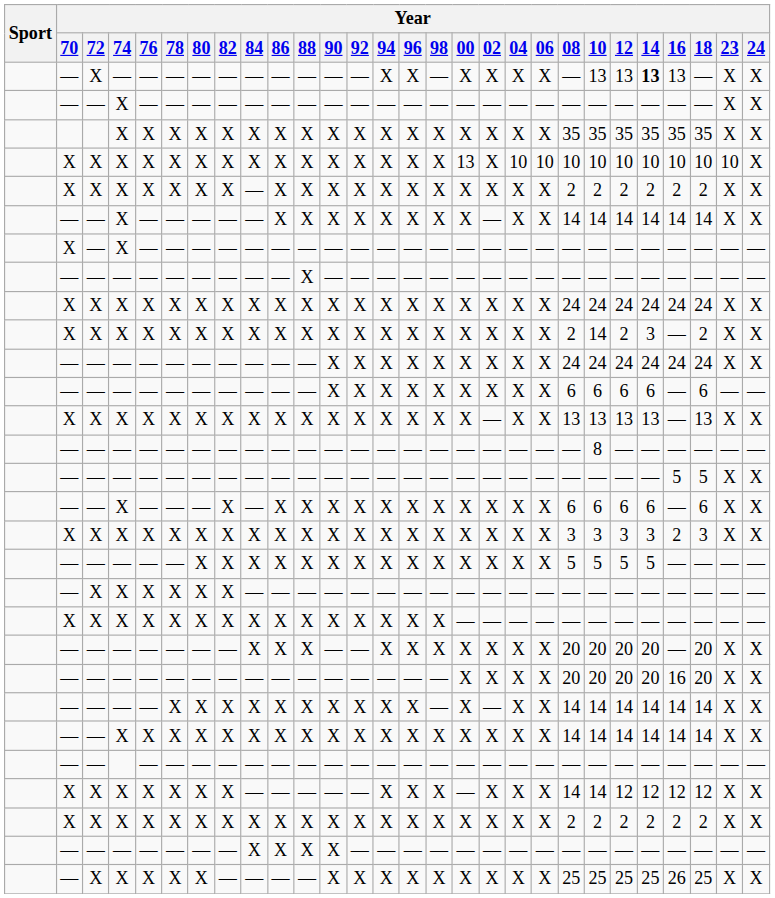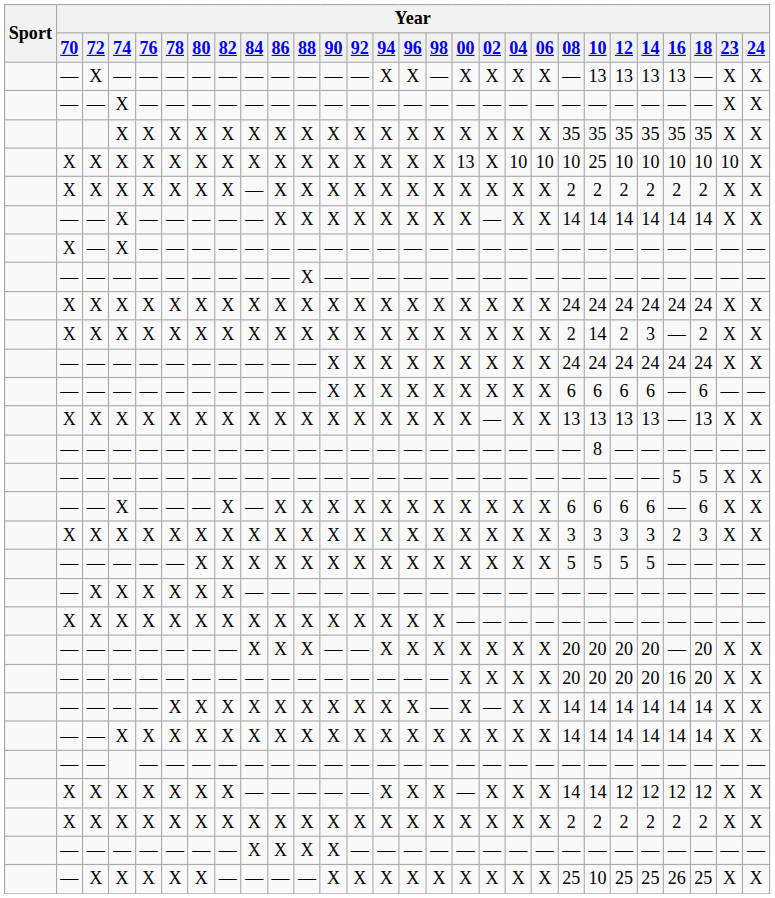(650, 76) bold -> (650, 76) normal
(598, 162) 10 -> (598, 162) 25
(598, 879) 25 -> (598, 879) 10
